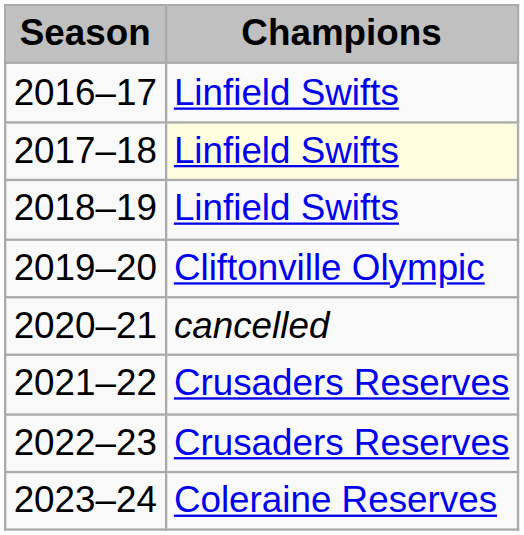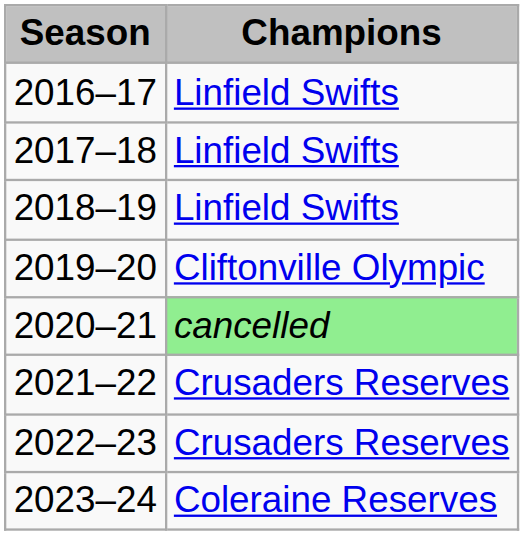(286, 150) lightyellow background -> (286, 150) no background
(252, 325) no background -> (252, 325) lightgreen background
